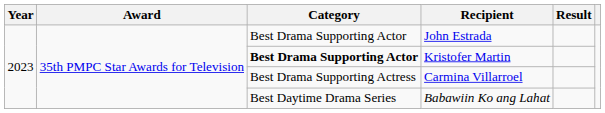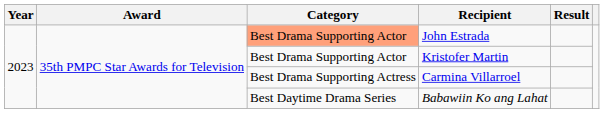(328, 35) no background -> (328, 35) lightsalmon background
(334, 56) bold -> (328, 56) normal
